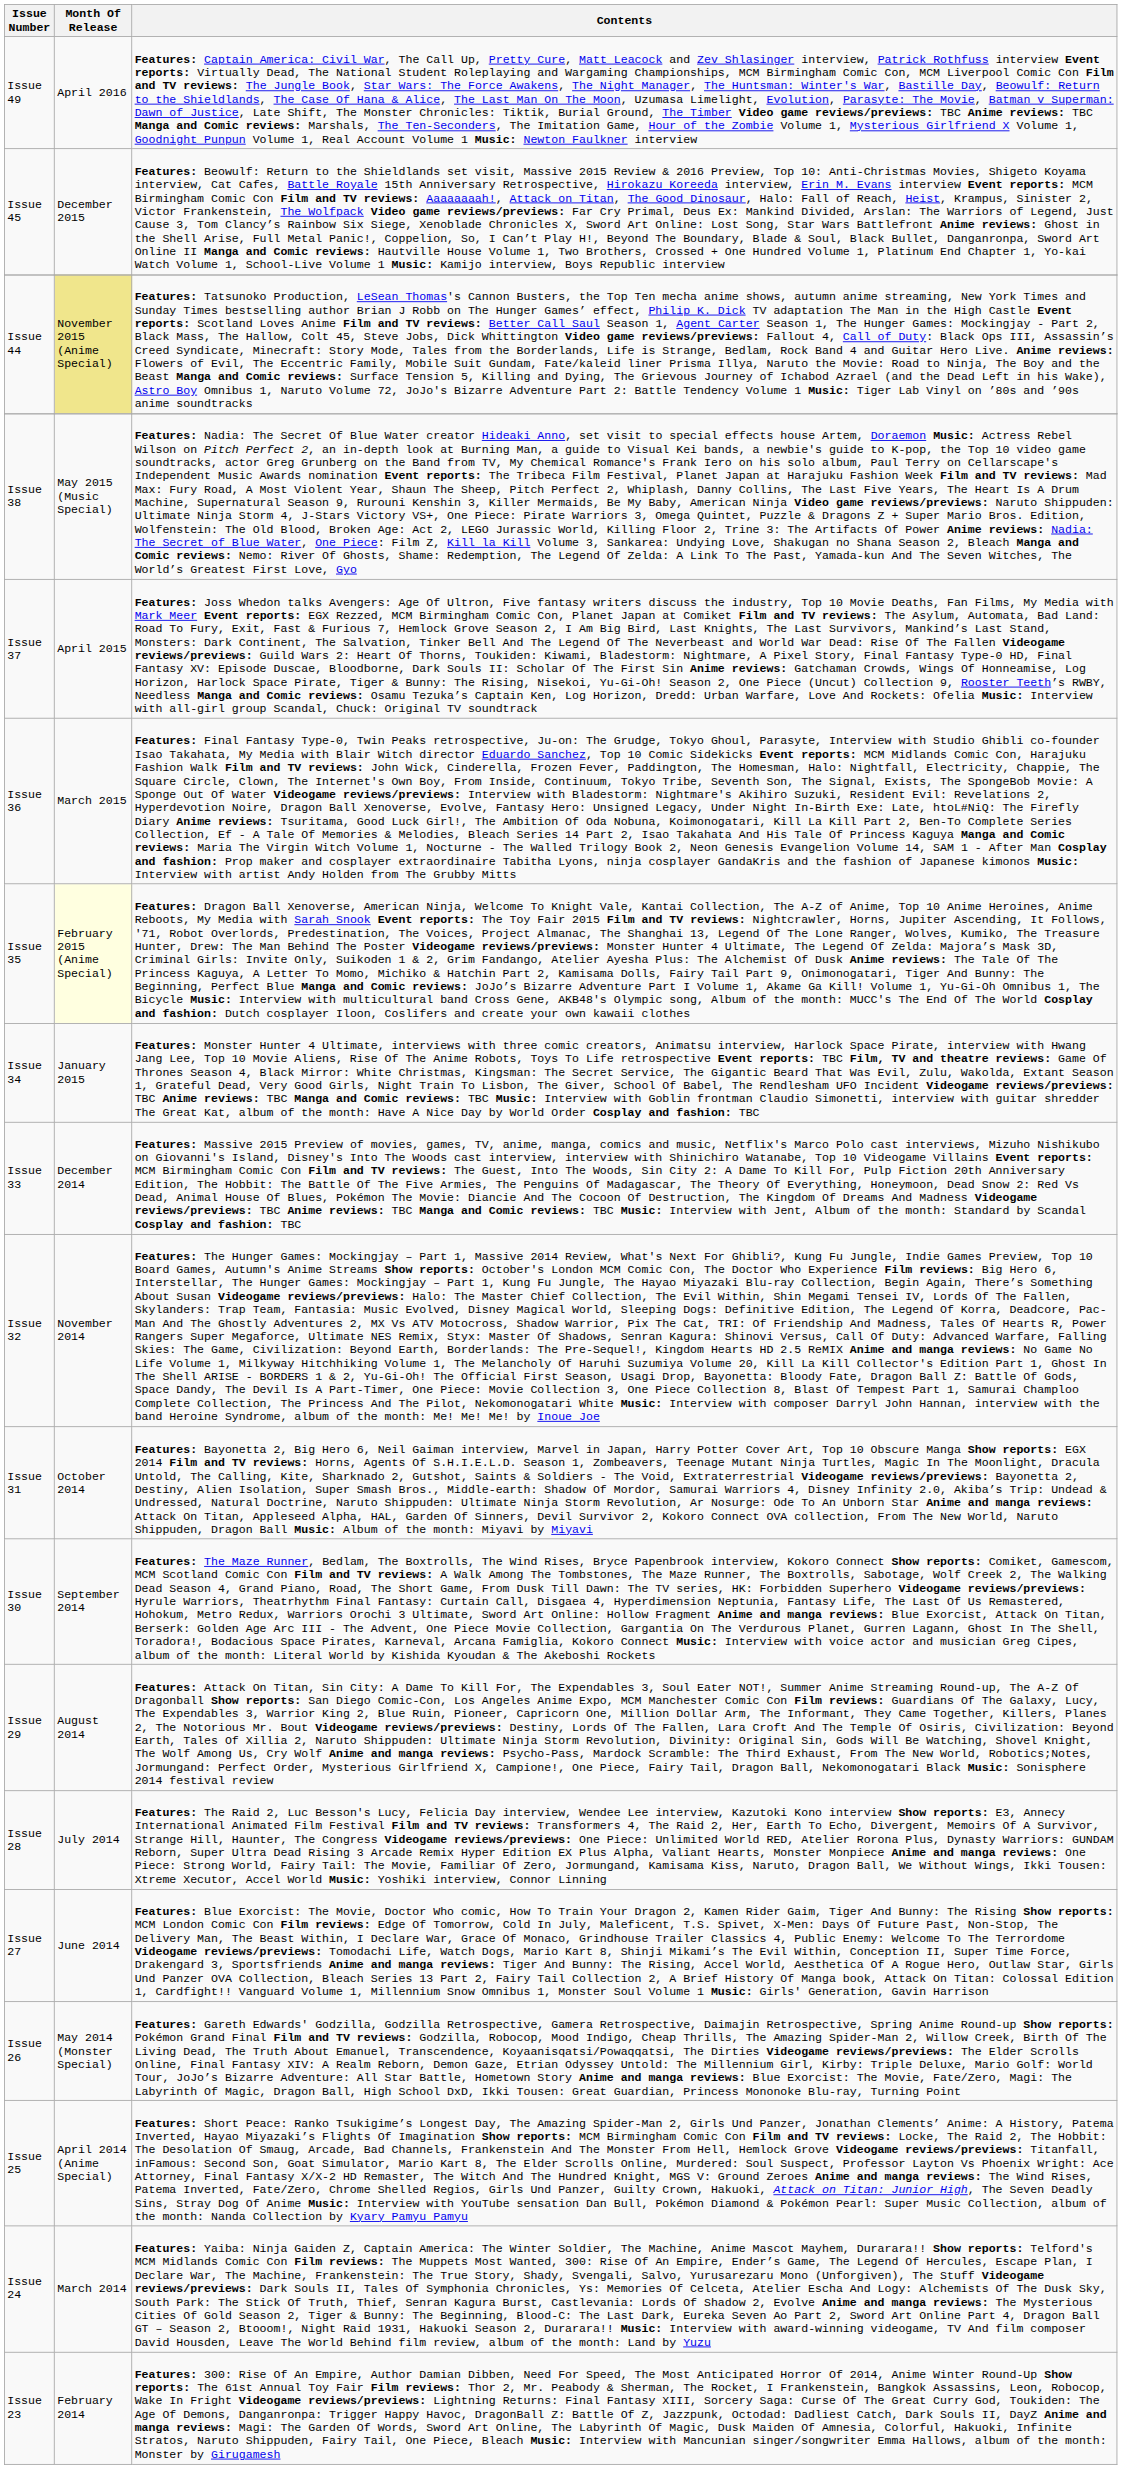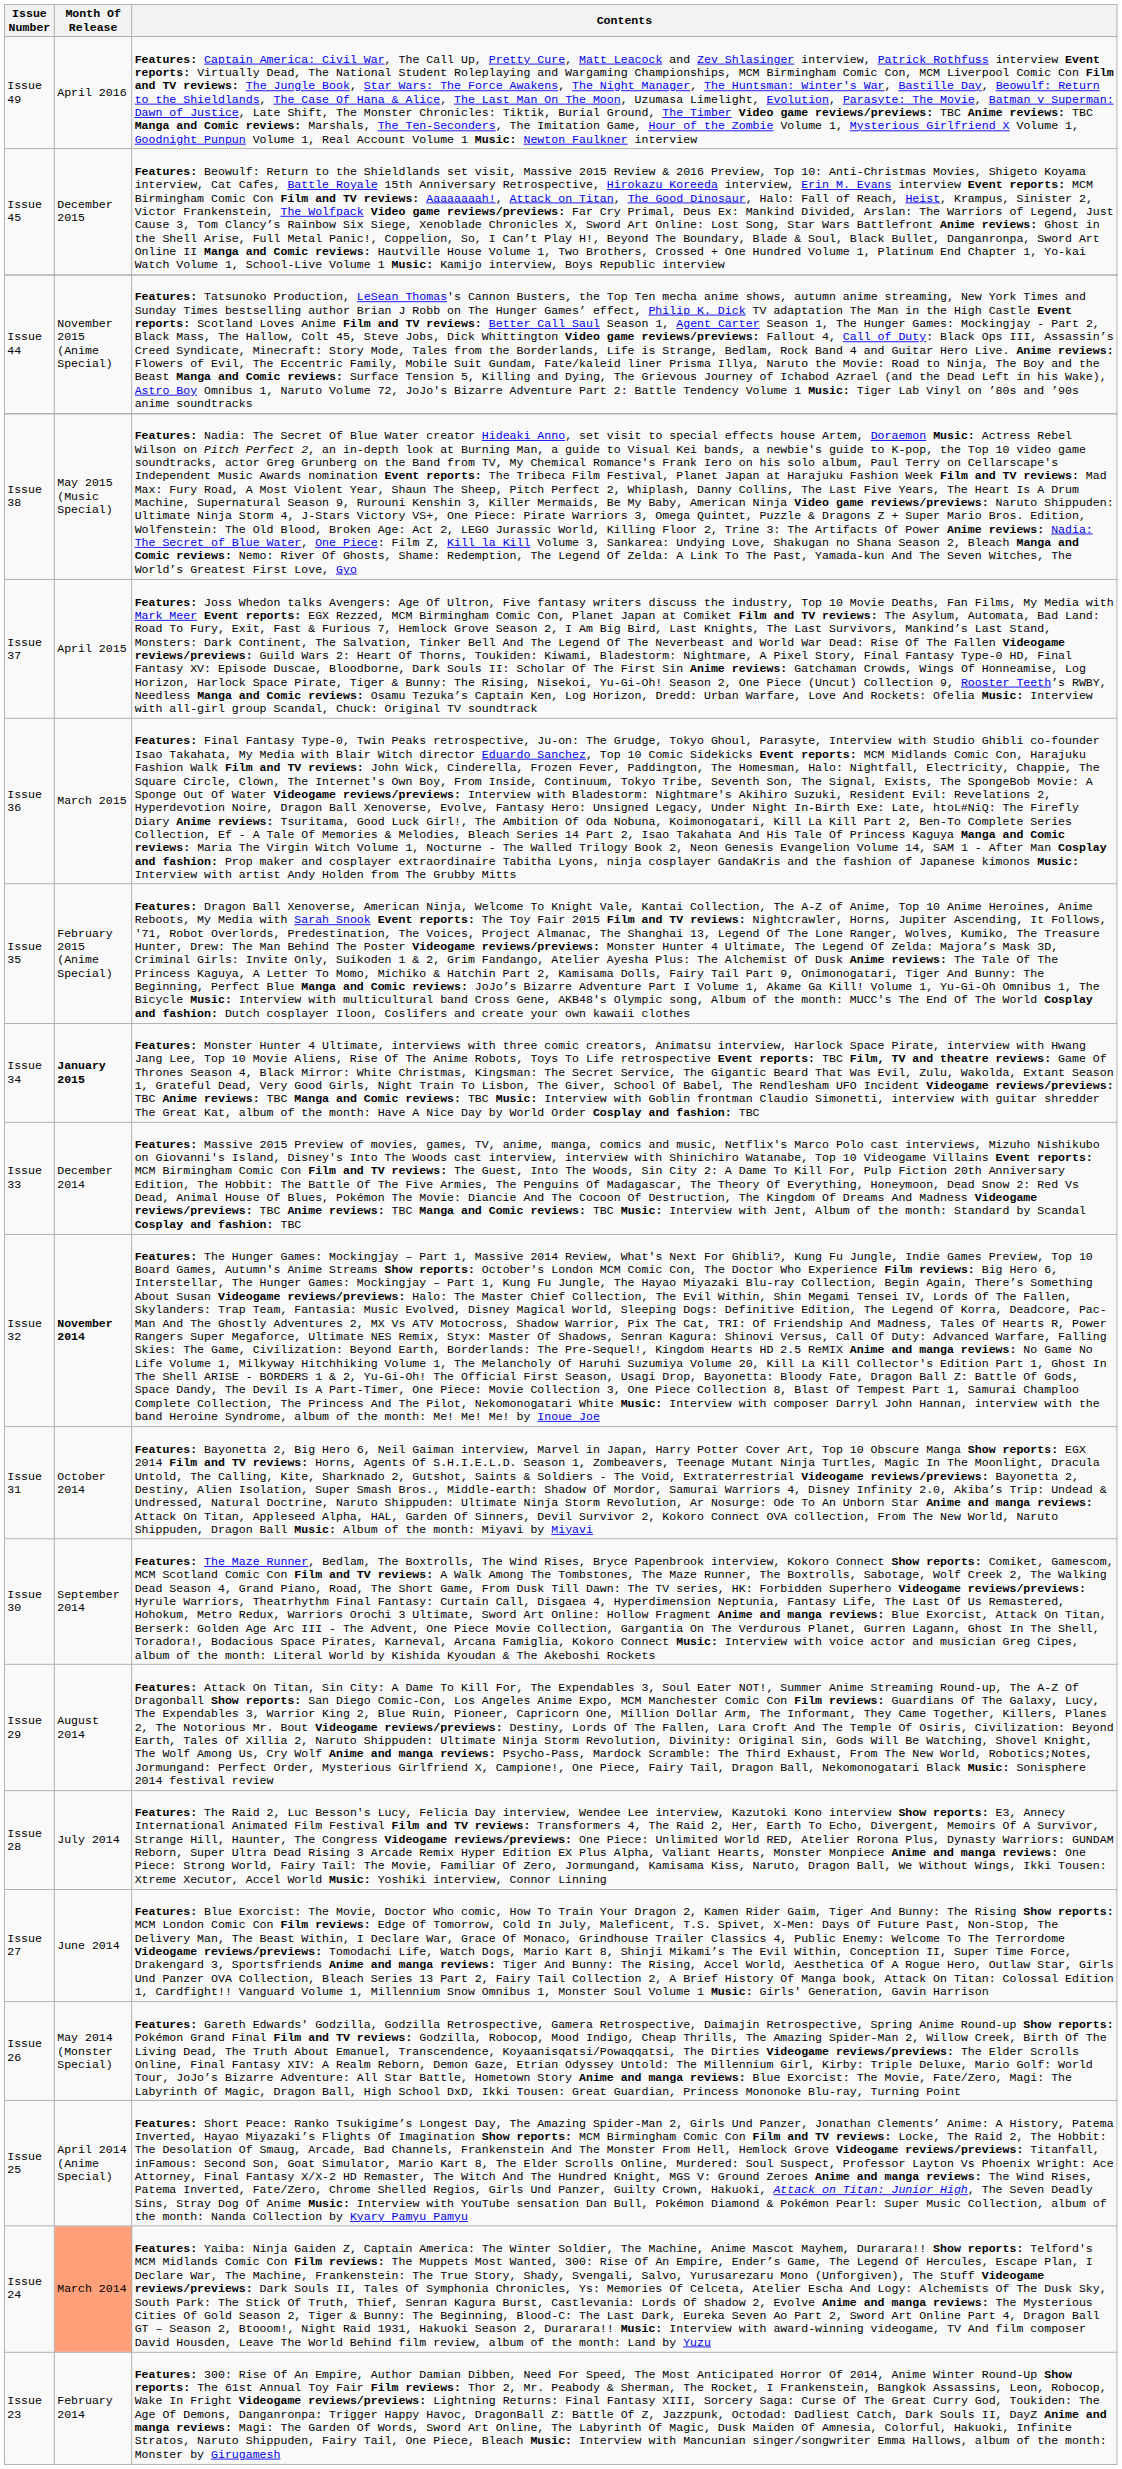(85, 344) khaki background -> (85, 344) no background
(85, 954) lightyellow background -> (85, 954) no background
(81, 1073) normal -> (81, 1073) bold
(85, 1331) normal -> (85, 1331) bold
(92, 2289) no background -> (92, 2289) lightsalmon background
